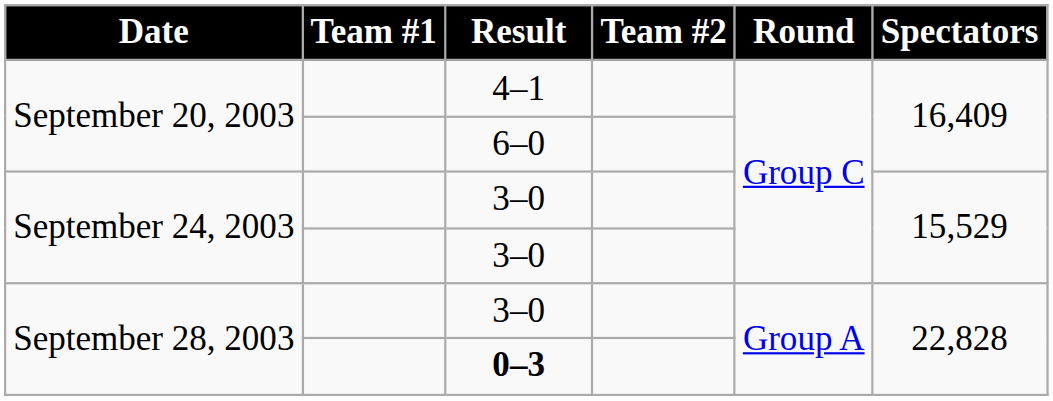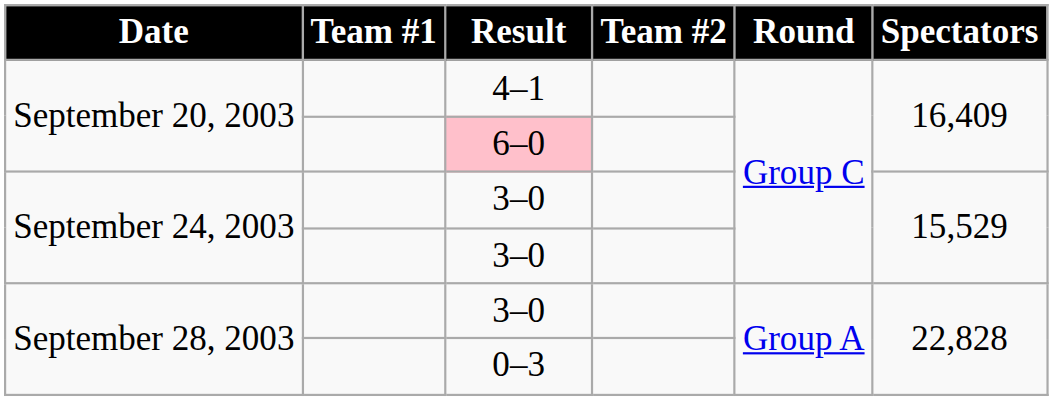(519, 143) no background -> (519, 143) pink background
(519, 365) bold -> (519, 365) normal
